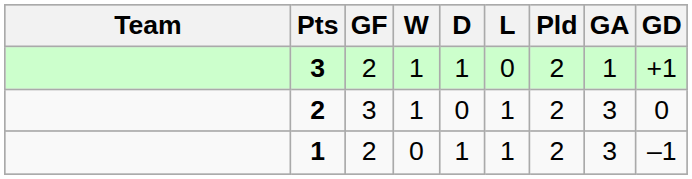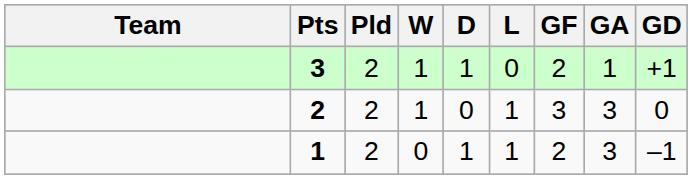columns swapped: (557, 25) <-> (369, 25)
